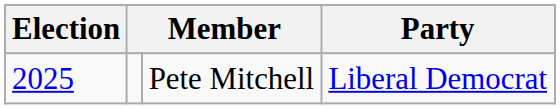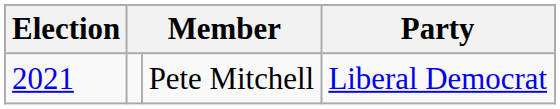(43, 77) 2025 -> (43, 77) 2021
